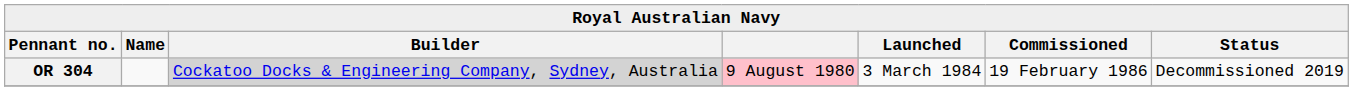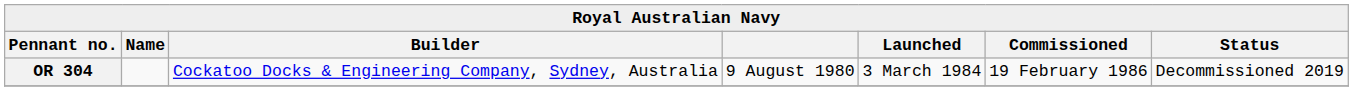(445, 72) lightgrey background -> (445, 72) no background
(790, 72) pink background -> (790, 72) no background
